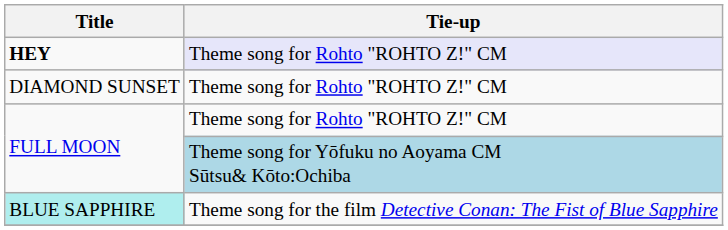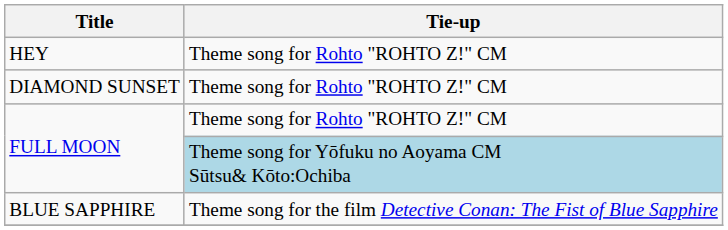(30, 53) bold -> (29, 53) normal
(348, 53) lavender background -> (348, 53) no background
(82, 208) paleturquoise background -> (82, 208) no background
